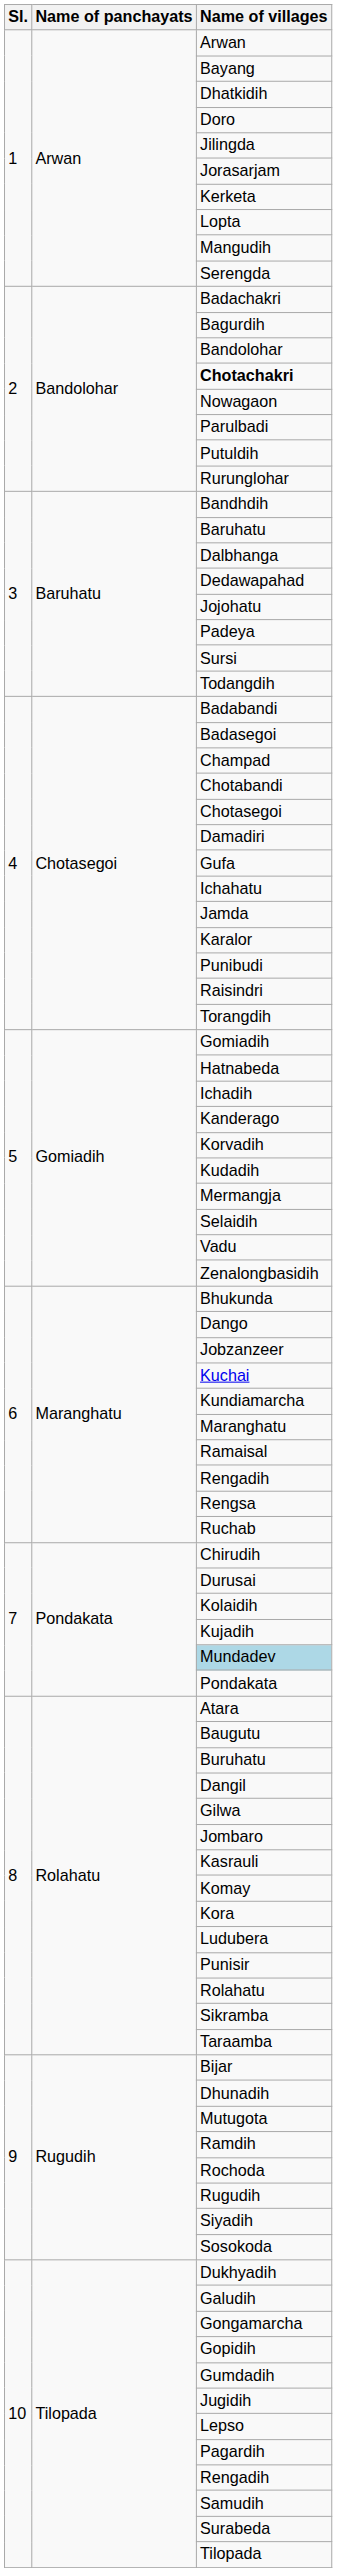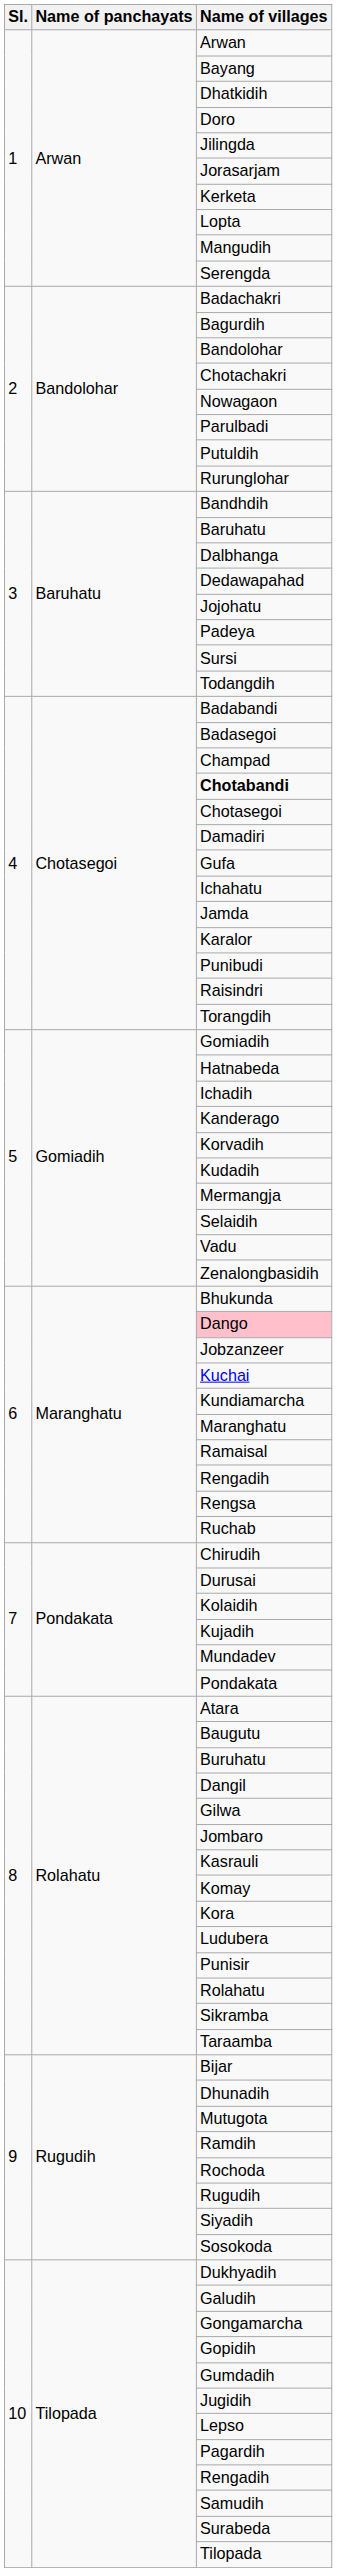(247, 376) bold -> (243, 376) normal
(241, 786) normal -> (244, 786) bold
(224, 1324) no background -> (224, 1324) pink background
(238, 1657) lightblue background -> (238, 1657) no background
